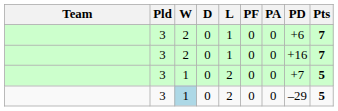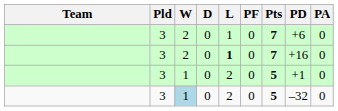columns swapped: (273, 14) <-> (322, 14)
(229, 55) normal -> (229, 55) bold
(297, 75) +7 -> (298, 75) +1
(297, 95) –29 -> (298, 95) –32
